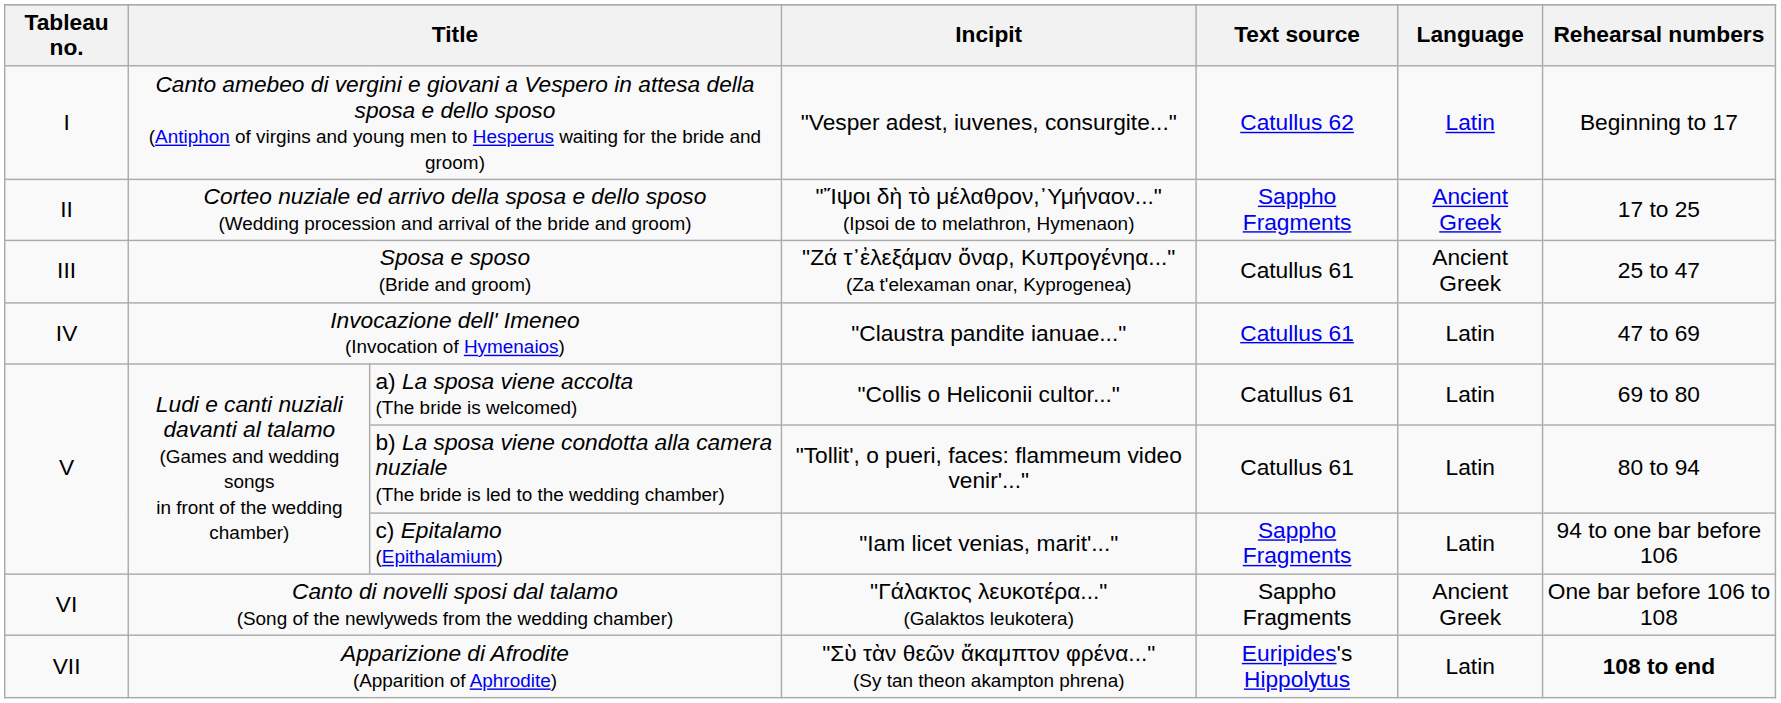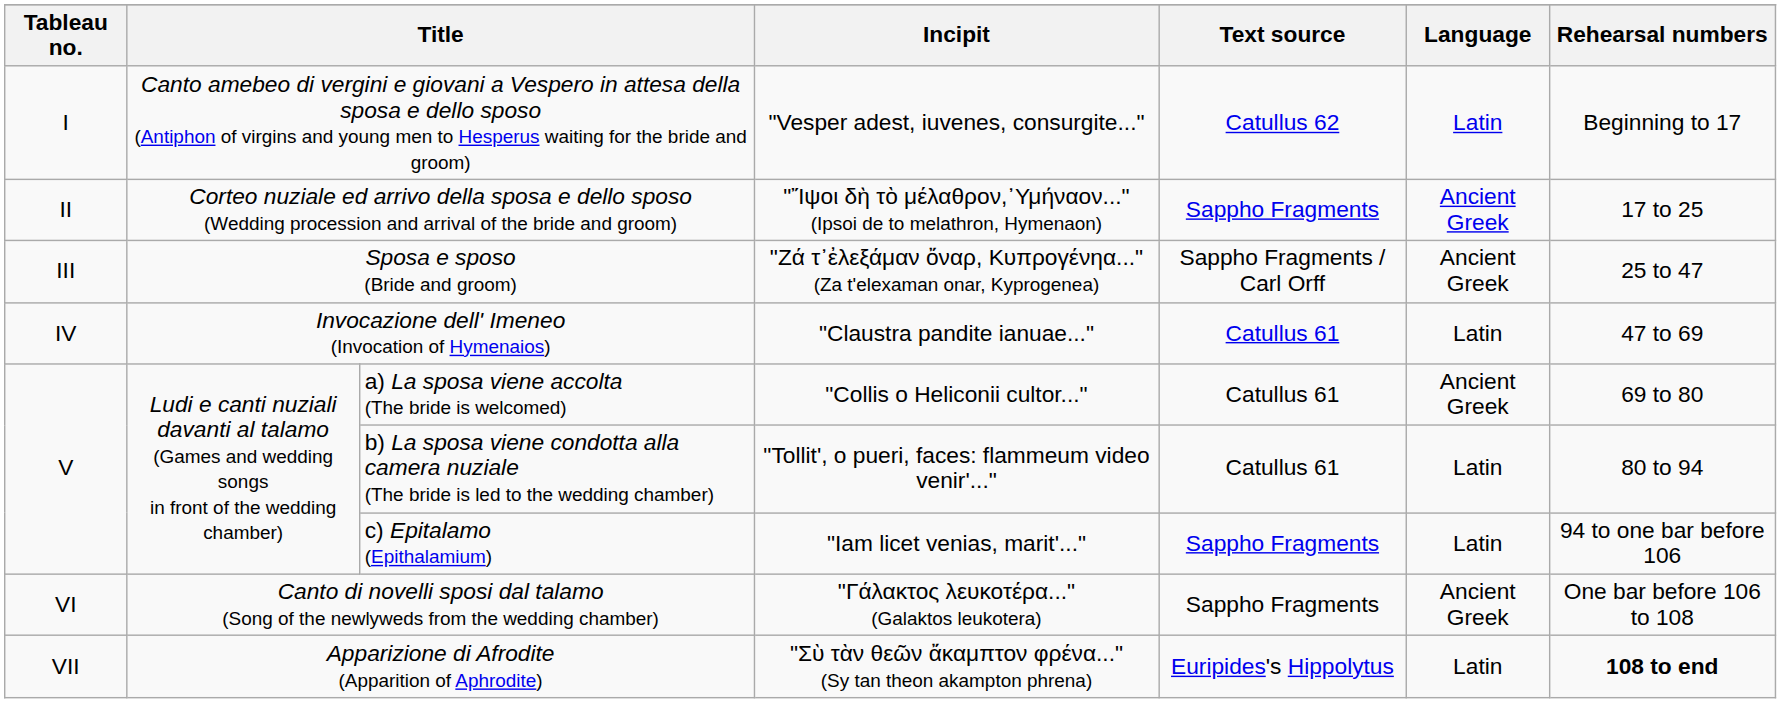(1297, 271) Catullus 61 -> (1282, 271) Sappho Fragments / Carl Orff
(1470, 394) Latin -> (1478, 394) Ancient Greek
